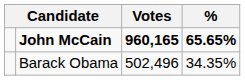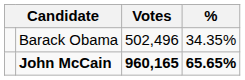rows swapped: (65, 39) <-> (69, 63)
